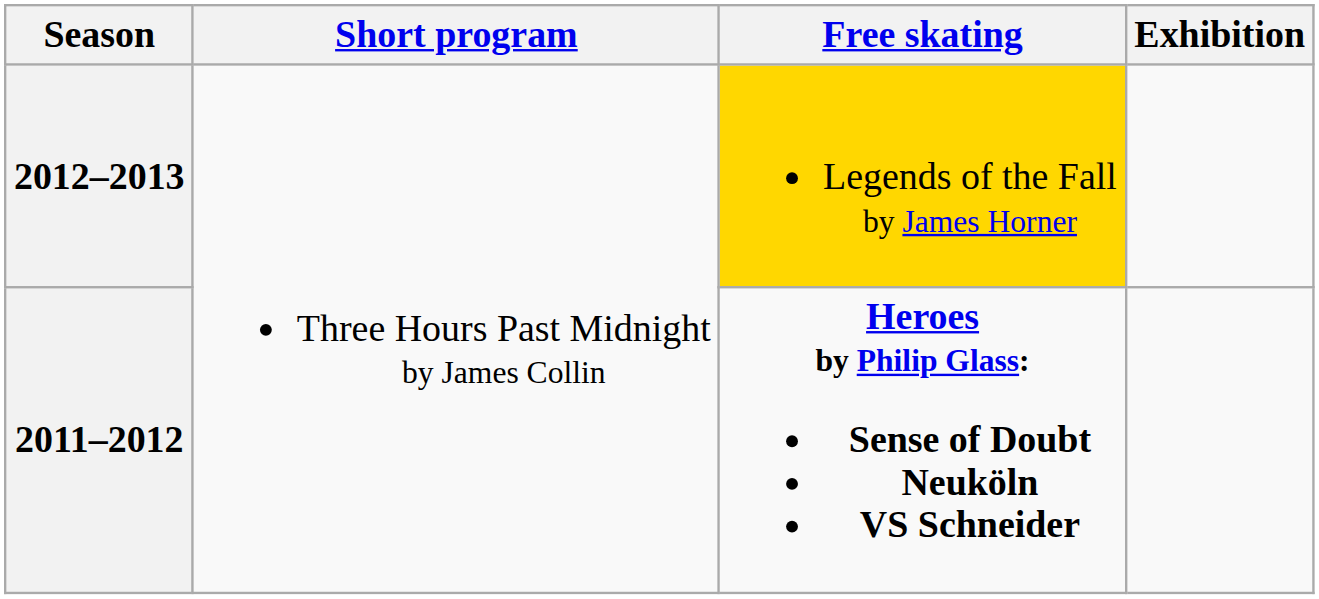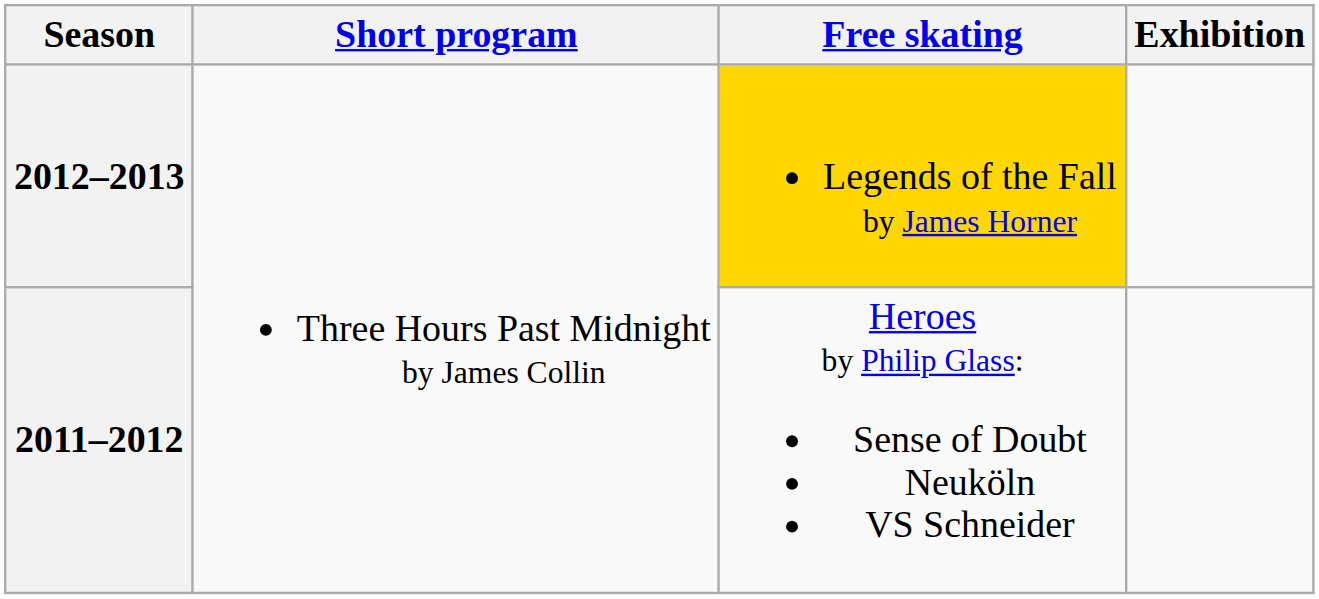(923, 421) bold -> (923, 421) normal
